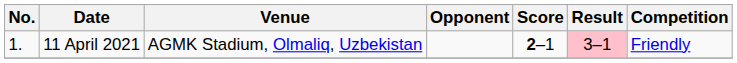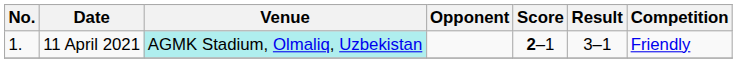(285, 44) no background -> (285, 44) paleturquoise background
(597, 44) pink background -> (597, 44) no background
